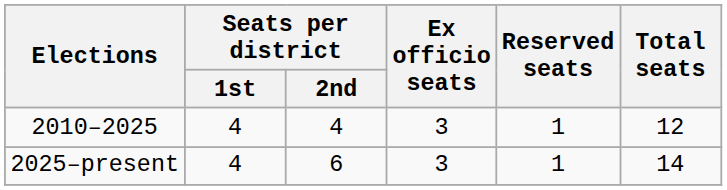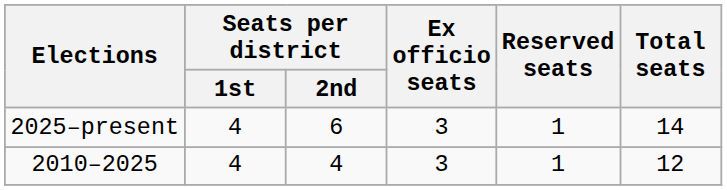rows swapped: (95, 127) <-> (95, 165)
